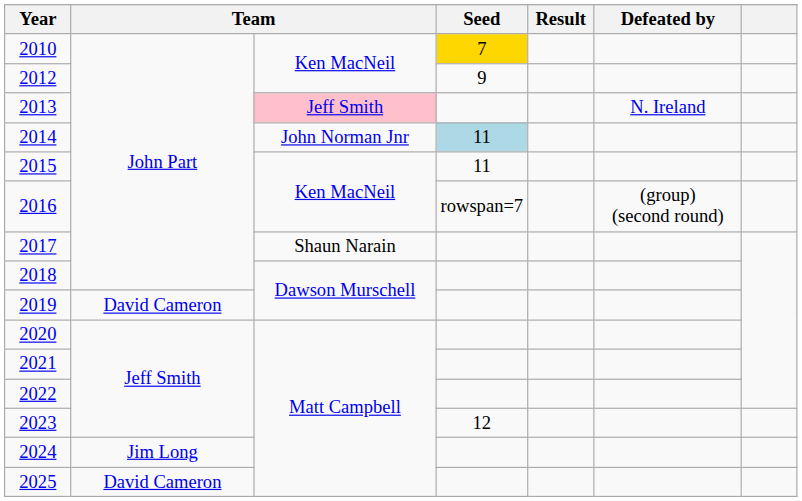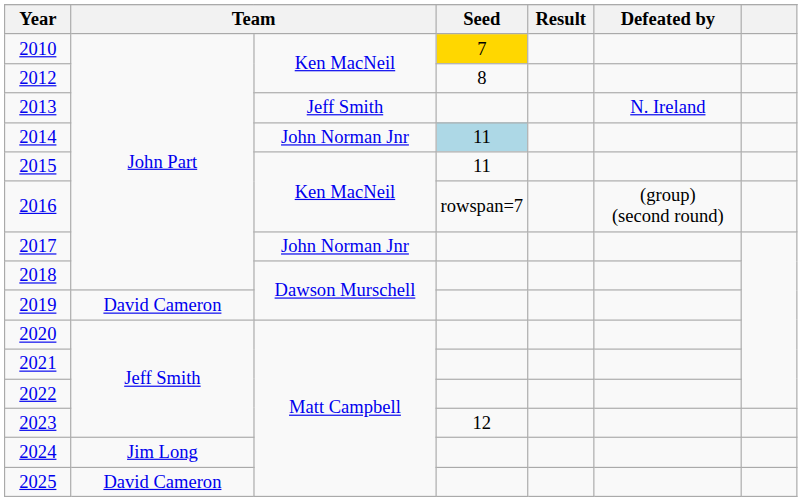(482, 78) 9 -> (482, 78) 8
(345, 107) pink background -> (345, 107) no background
(345, 246) Shaun Narain -> (345, 246) John Norman Jnr
